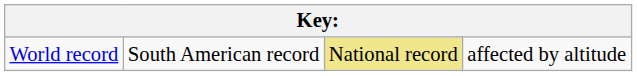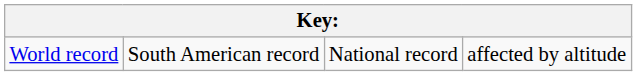(393, 53) khaki background -> (393, 53) no background
